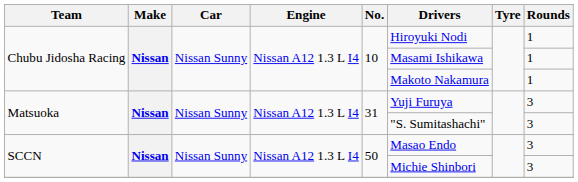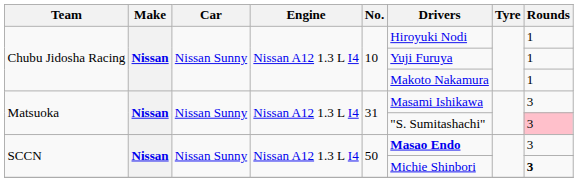(437, 58) Masami Ishikawa -> (421, 58) Yuji Furuya
(421, 102) Yuji Furuya -> (437, 102) Masami Ishikawa
(530, 123) no background -> (530, 123) pink background
(423, 145) normal -> (425, 145) bold
(530, 166) normal -> (530, 166) bold
